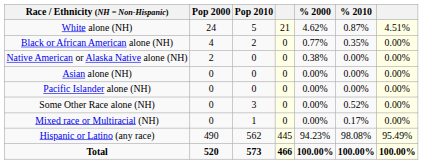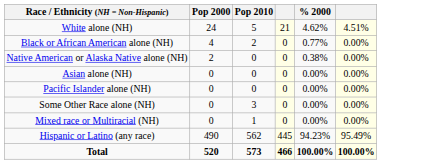- column: (356, 12)
